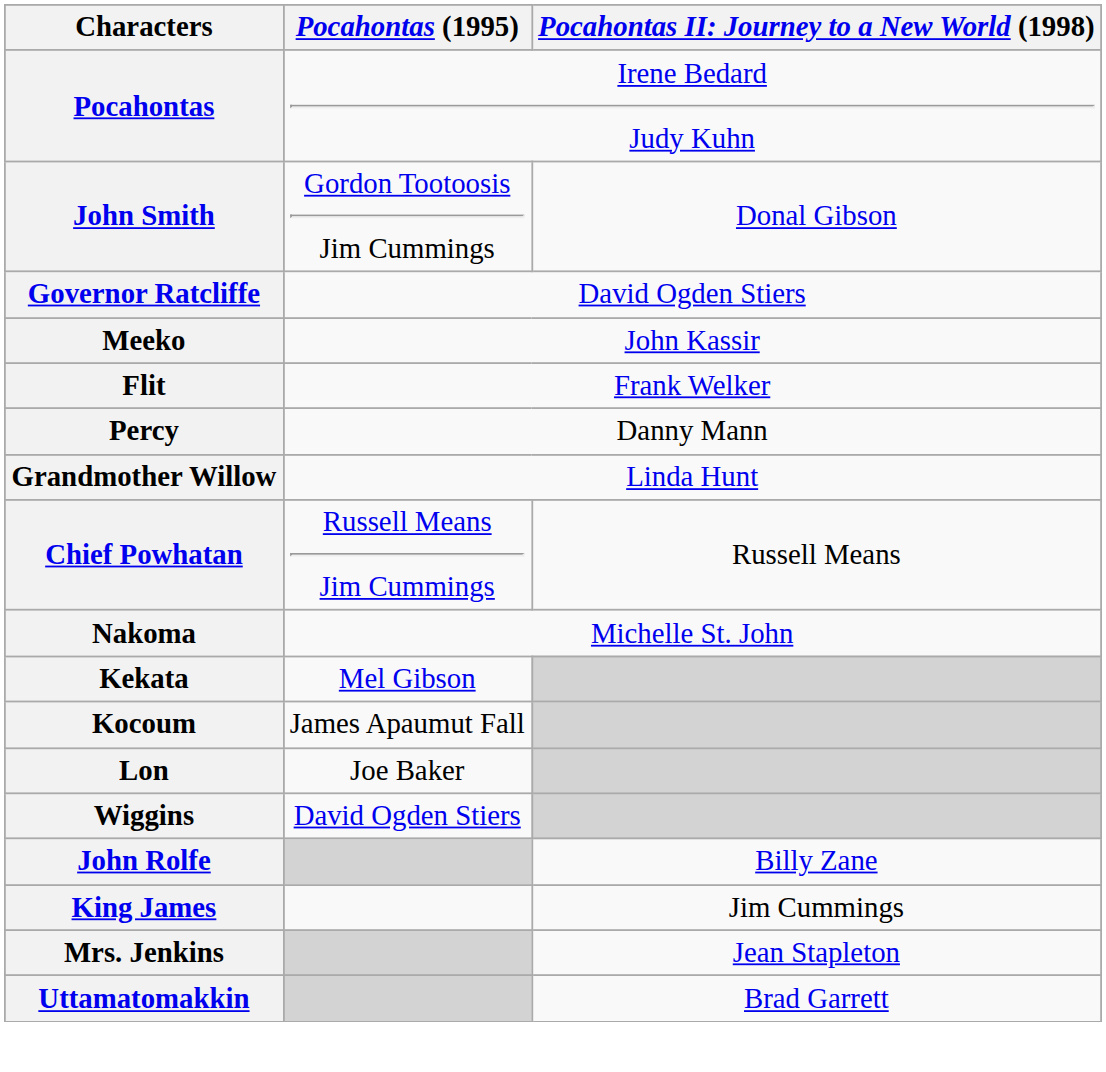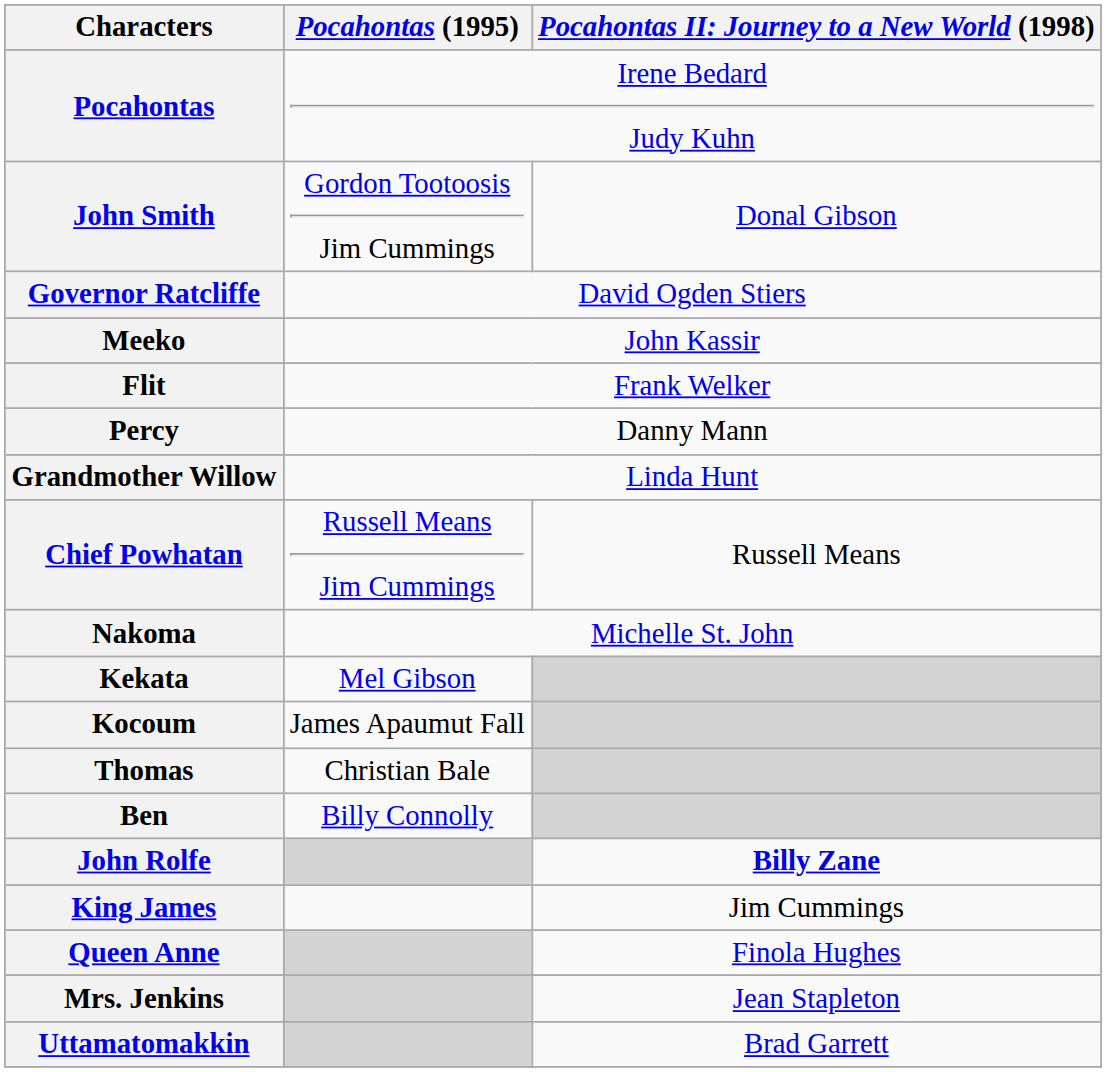+ row: (144, 769)
+ row: (144, 815)
- row: (144, 769)
- row: (144, 815)
(816, 861) normal -> (816, 861) bold
+ row: (144, 952)
